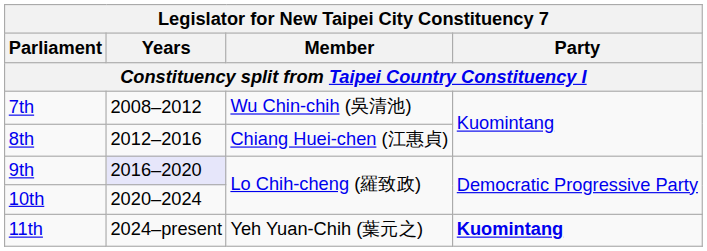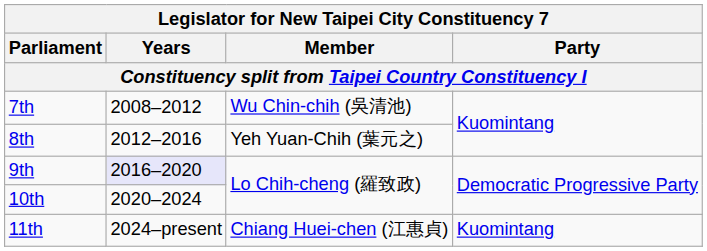(339, 139) Chiang Huei-chen (江惠貞) -> (327, 139) Yeh Yuan-Chih (葉元之)
(327, 229) Yeh Yuan-Chih (葉元之) -> (339, 229) Chiang Huei-chen (江惠貞)
(510, 230) bold -> (505, 230) normal
